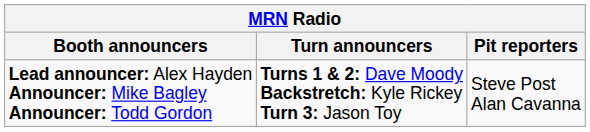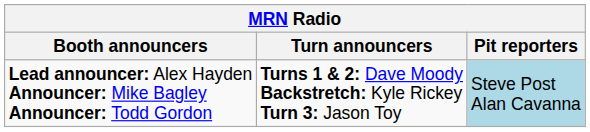(526, 93) no background -> (526, 93) lightblue background
